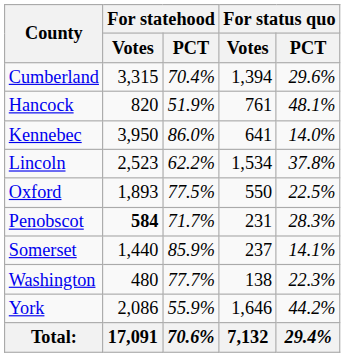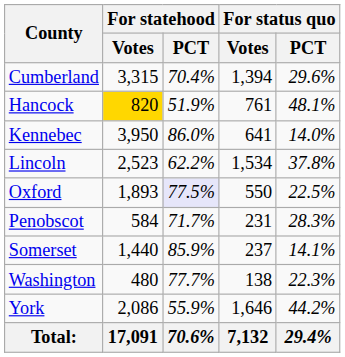(145, 105) no background -> (145, 105) gold background
(191, 192) no background -> (191, 192) lavender background
(145, 221) bold -> (145, 221) normal
